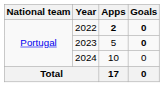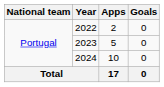(113, 27) bold -> (113, 27) normal
(144, 27) bold -> (144, 27) normal
(144, 43) bold -> (144, 43) normal
